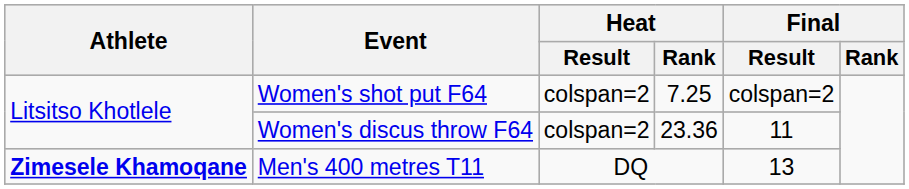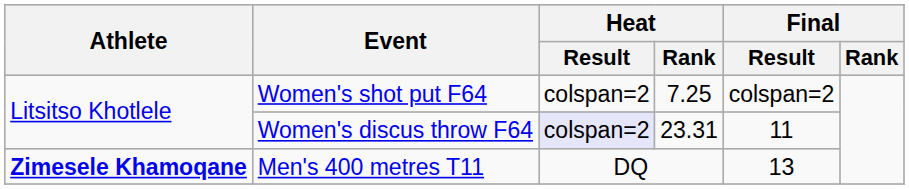(597, 131) no background -> (597, 131) lavender background
(689, 131) 23.36 -> (689, 131) 23.31
